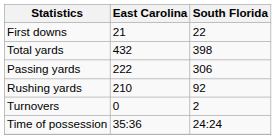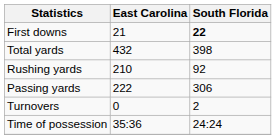(199, 32) normal -> (199, 32) bold
rows swapped: (44, 87) <-> (44, 69)
